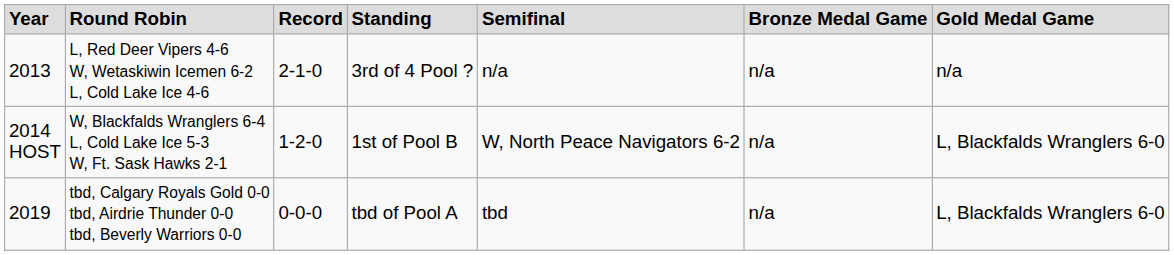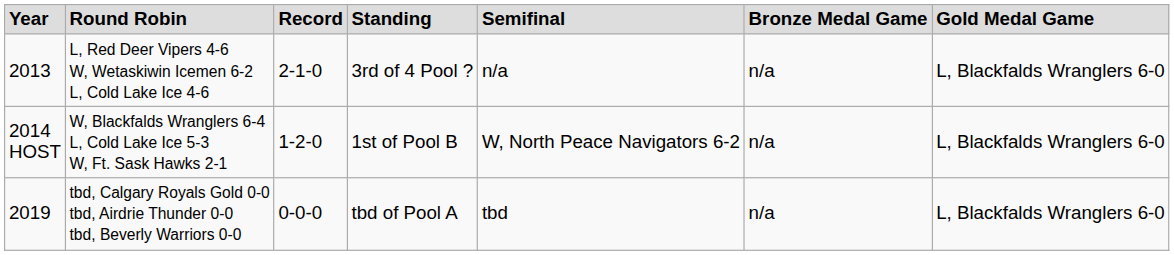(949, 70) n/a -> (1050, 70) L, Blackfalds Wranglers 6-0
